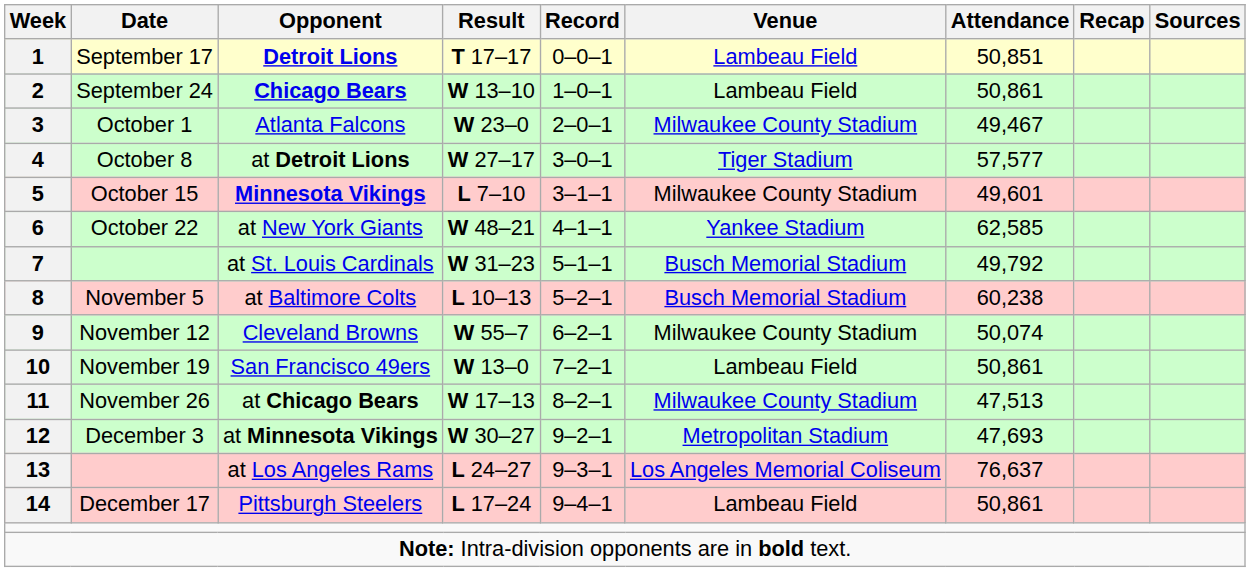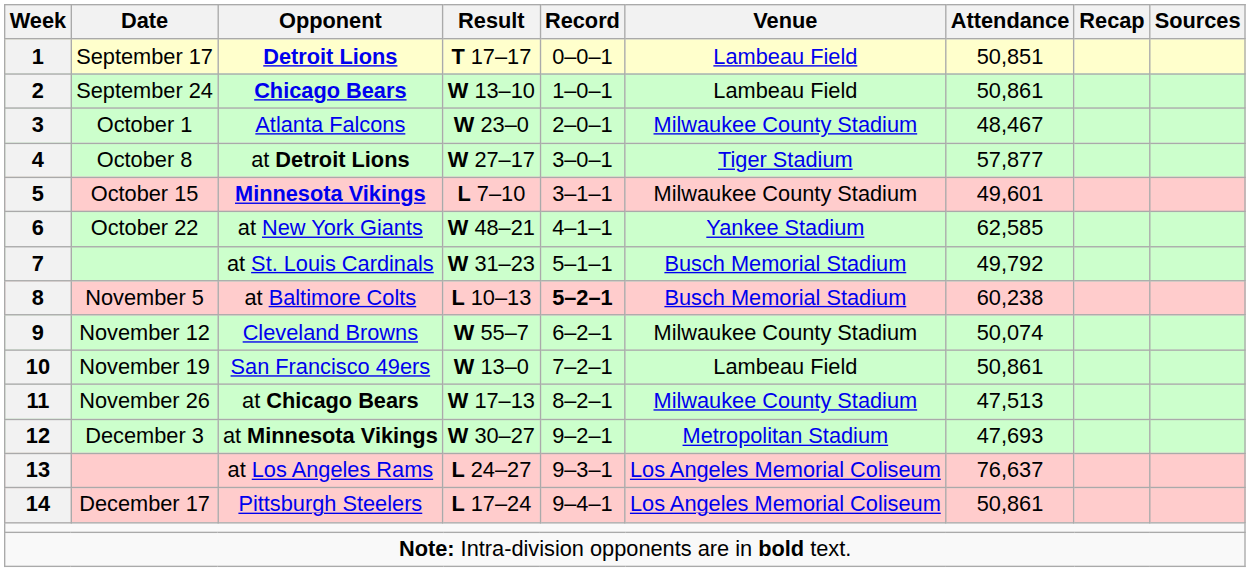(1010, 125) 49,467 -> (1010, 125) 48,467
(1010, 159) 57,577 -> (1010, 159) 57,877
(582, 297) normal -> (582, 297) bold
(785, 504) Lambeau Field -> (785, 504) Los Angeles Memorial Coliseum
